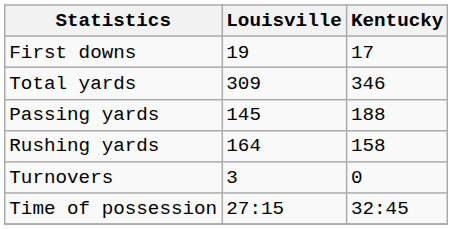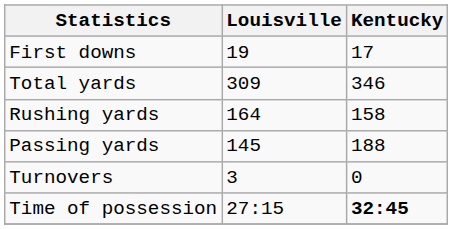rows swapped: (84, 146) <-> (84, 115)
(380, 209) normal -> (380, 209) bold
